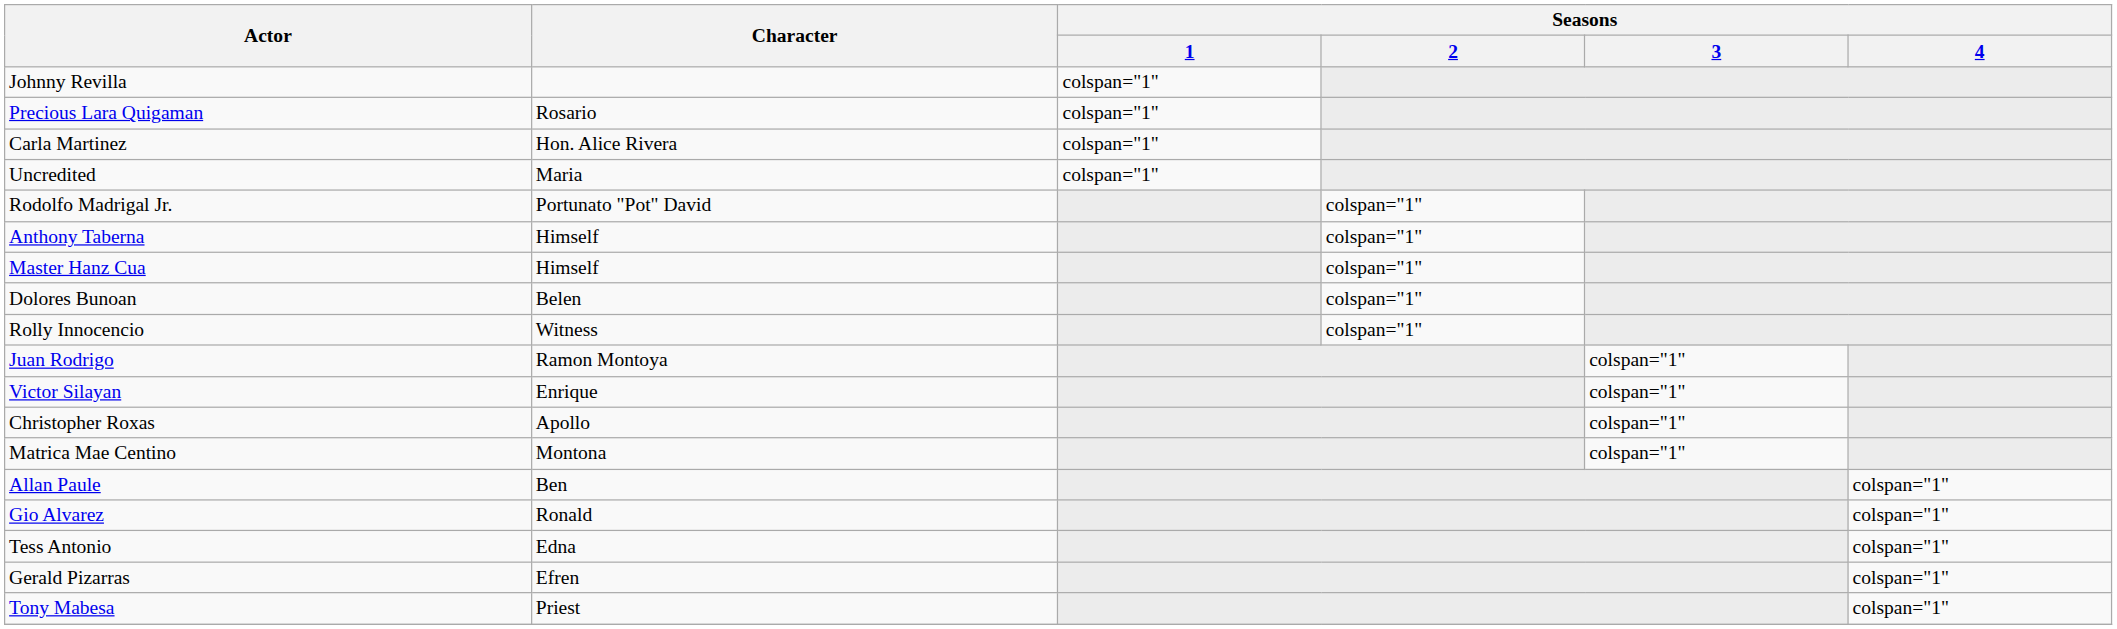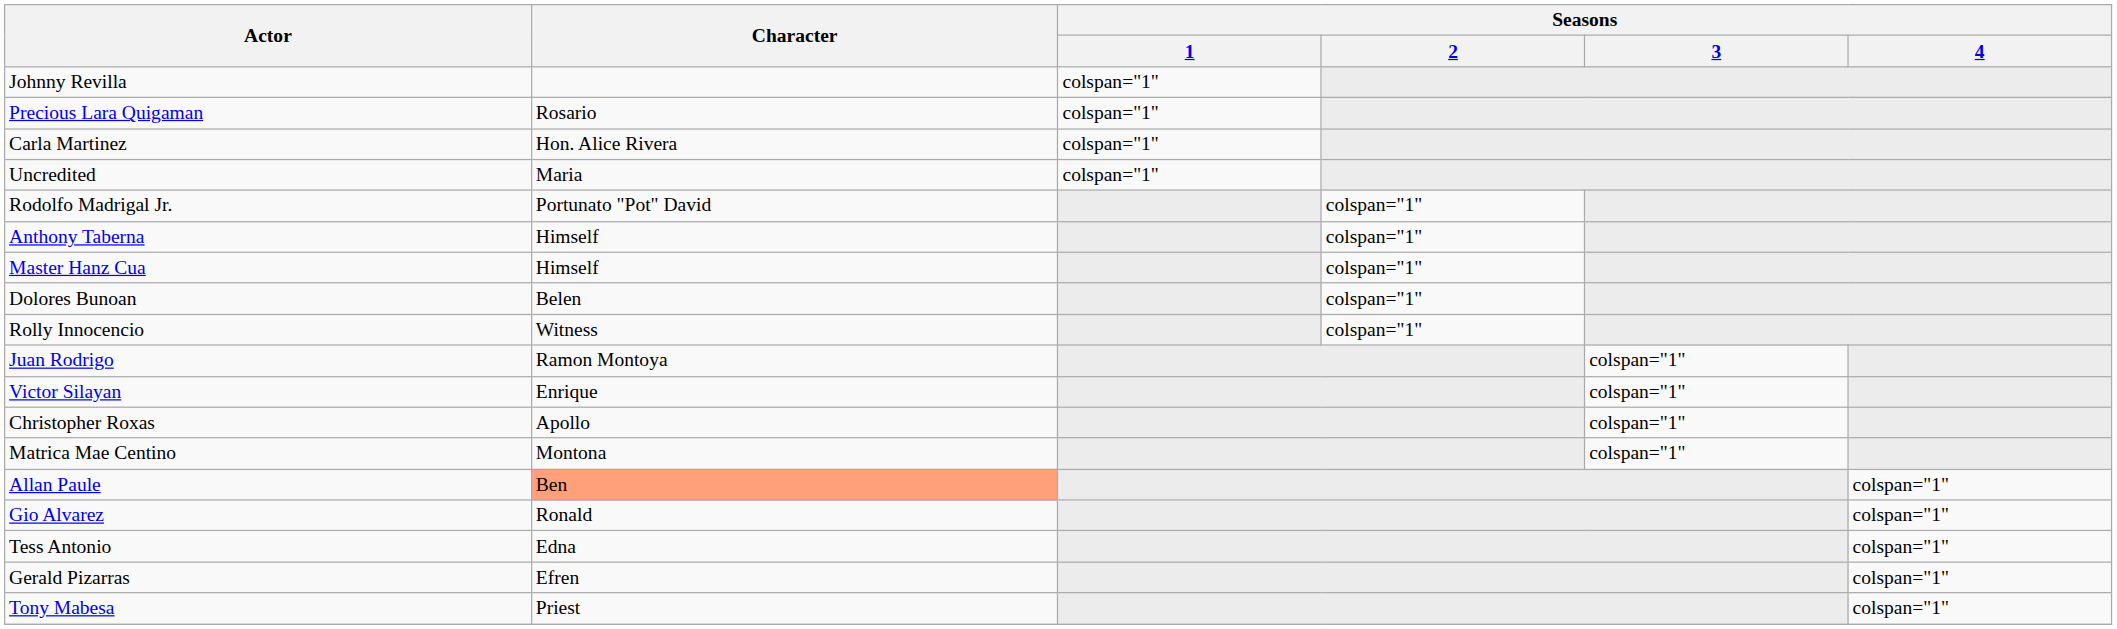(552, 484) no background -> (552, 484) lightsalmon background
